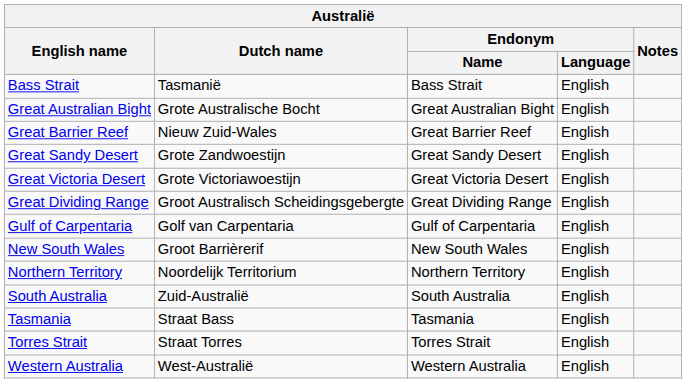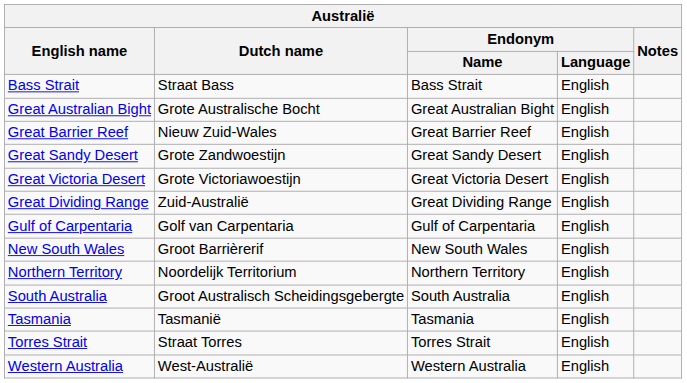(189, 86) Tasmanië -> (196, 86) Straat Bass
(281, 202) Groot Australisch Scheidingsgebergte -> (203, 202) Zuid-Australië
(203, 296) Zuid-Australië -> (281, 296) Groot Australisch Scheidingsgebergte
(196, 319) Straat Bass -> (189, 319) Tasmanië
